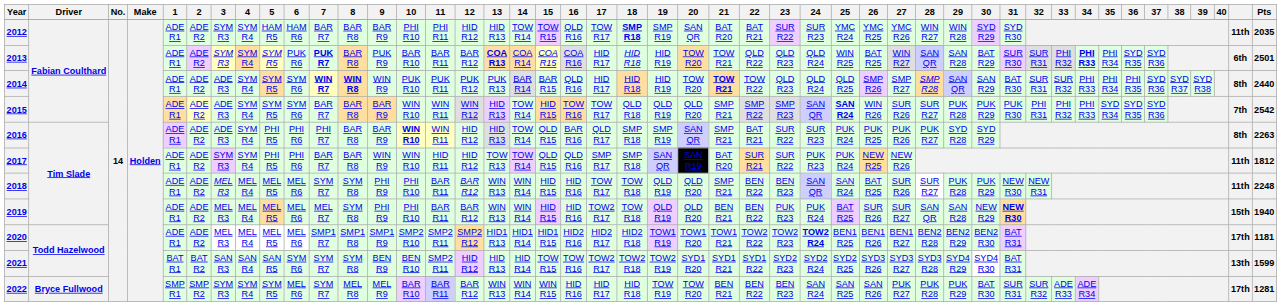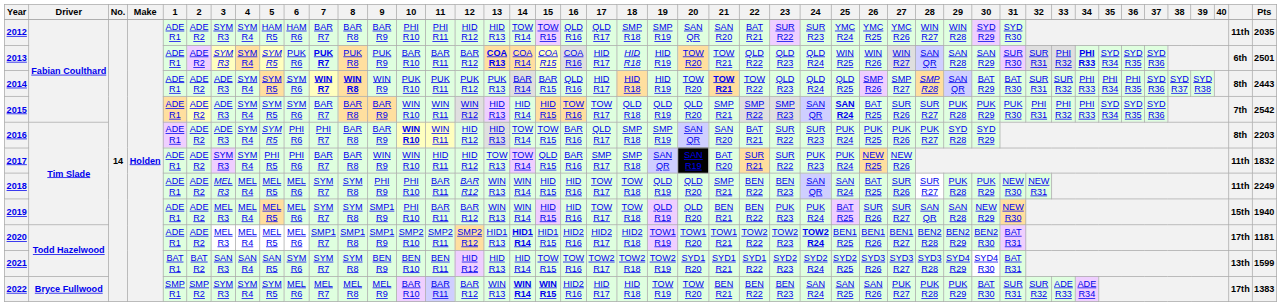(602, 32) TOW R17 -> (602, 32) QLD R17
(632, 32) bold -> (632, 32) normal
(724, 32) BAT R20 -> (724, 32) SAN R20
(353, 58) BAR R8 -> (353, 58) PUK R8
(873, 58) BAT R25 -> (873, 58) WIN R26
(986, 58) BAT R29 -> (986, 58) SAN R29
(1110, 58) PHI R34 -> (1110, 58) SYD R34
(986, 84) SAN R29 -> (986, 84) BAT R29
(1264, 84) 2440 -> (1264, 84) 2443
(523, 109) TOW R14 -> (523, 109) HID R14
(873, 109) WIN R26 -> (873, 109) BAT R25
(272, 135) PHI R5 -> (272, 135) SYM R5
(548, 135) QLD R15 -> (548, 135) TOW R15
(724, 135) SMP R21 -> (724, 135) SAN R20
(1264, 135) 2263 -> (1264, 135) 2203
(574, 161) QLD R16 -> (574, 161) BAR R16
(1264, 161) 1812 -> (1264, 161) 1832
(1264, 186) 2248 -> (1264, 186) 2249
(323, 212) MEL R7 -> (323, 212) SYM R7
(382, 212) PHI R9 -> (382, 212) SMP1 R9
(602, 212) TOW2 R17 -> (602, 212) TOW R17
(1013, 212) bold -> (1013, 212) normal
(523, 238) normal -> (523, 238) bold
(440, 263) SMP2 R11 -> (440, 263) BEN R11
(323, 289) SYM R7 -> (323, 289) MEL R7
(523, 289) normal -> (523, 289) bold
(548, 289) normal -> (548, 289) bold
(574, 289) HID R16 -> (574, 289) HID2 R16
(1264, 289) 1281 -> (1264, 289) 1383
